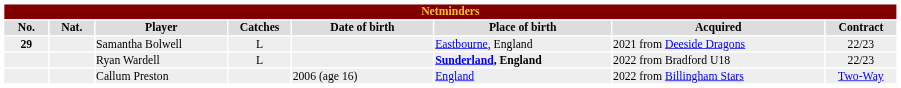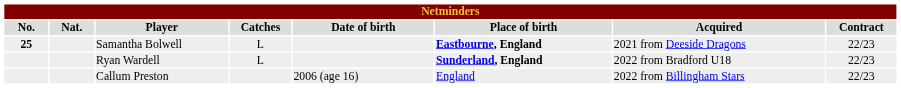(26, 44) 29 -> (26, 44) 25
(484, 44) normal -> (489, 44) bold
(861, 76) Two-Way -> (861, 76) 22/23
